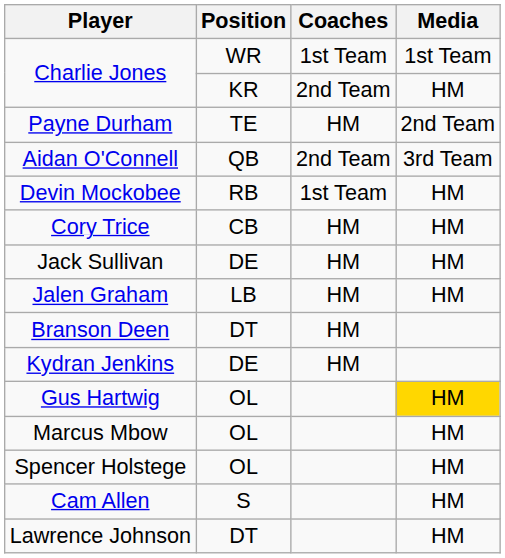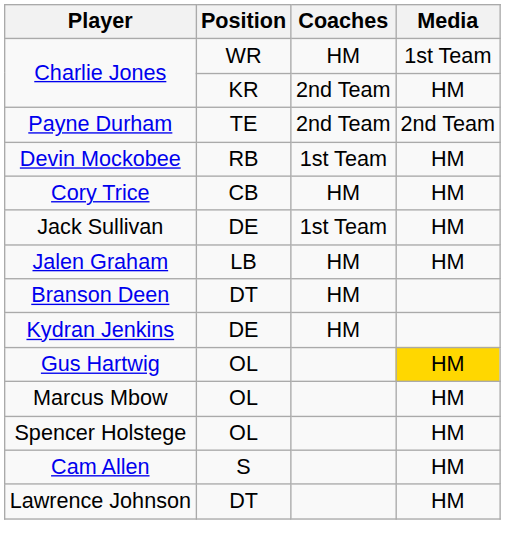(343, 55) 1st Team -> (343, 55) HM
(343, 124) HM -> (343, 124) 2nd Team
- row: (100, 158)
(343, 261) HM -> (343, 227) 1st Team
